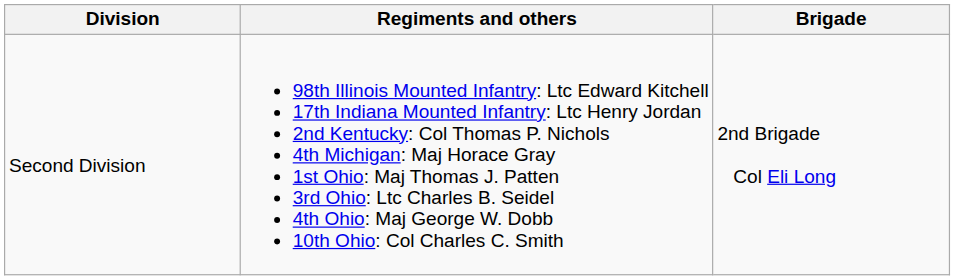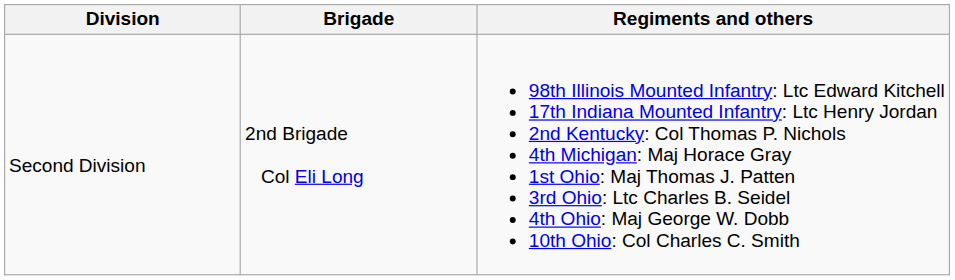columns swapped: (831, 19) <-> (477, 19)
